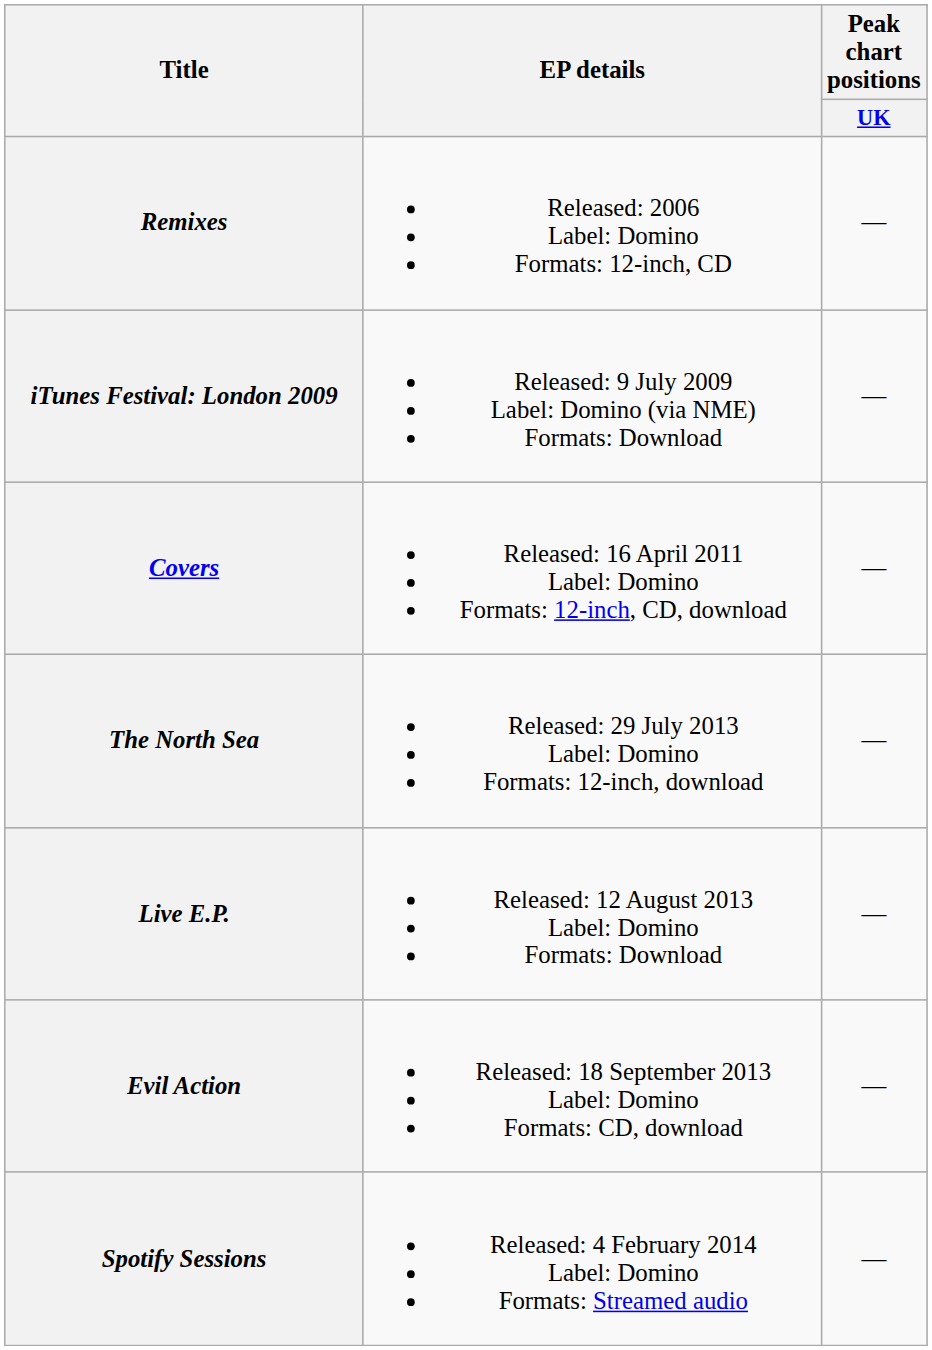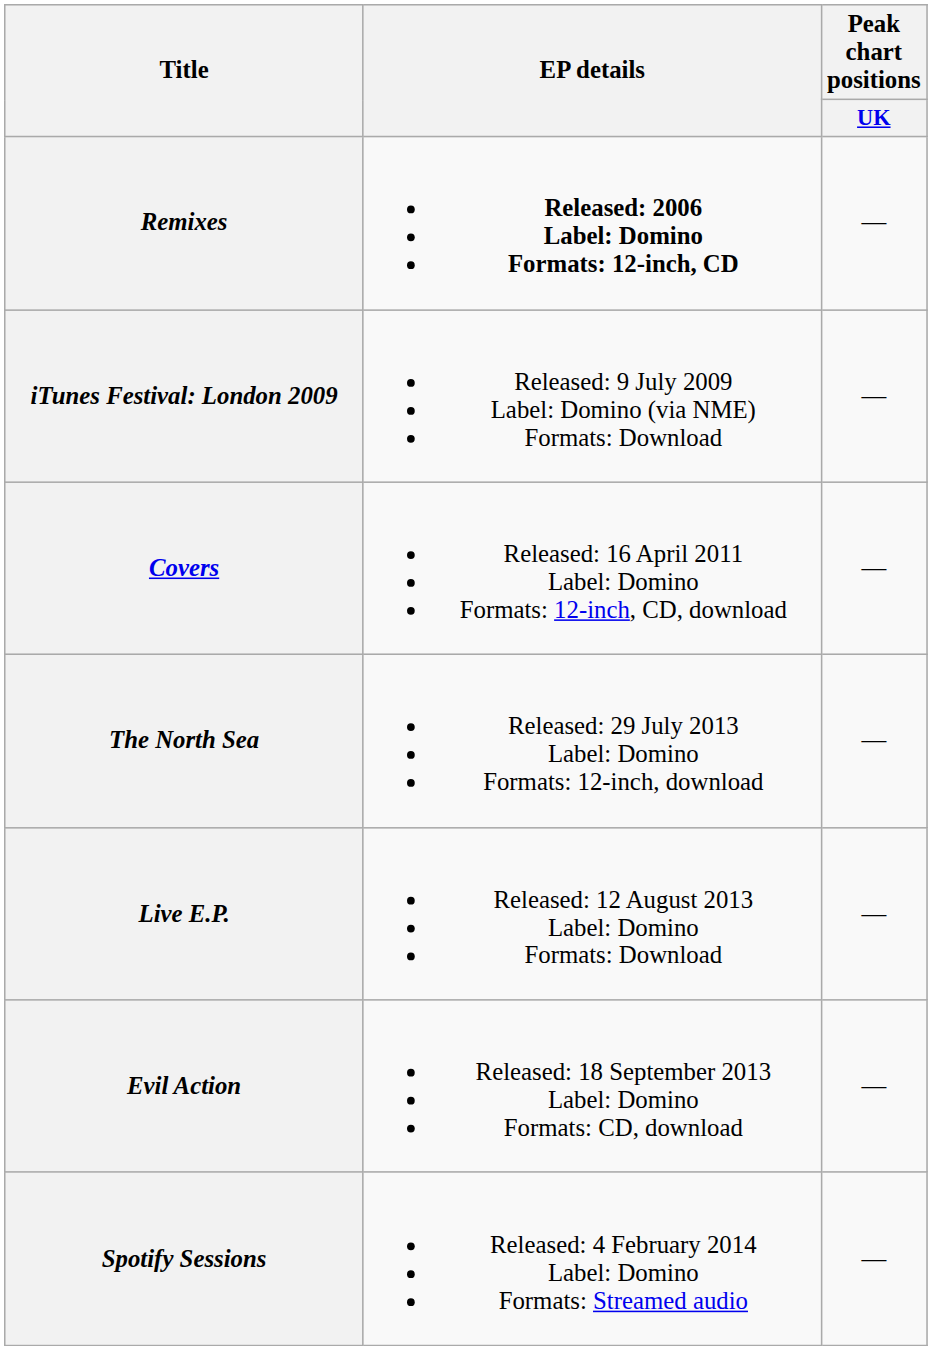(592, 237) normal -> (592, 237) bold
